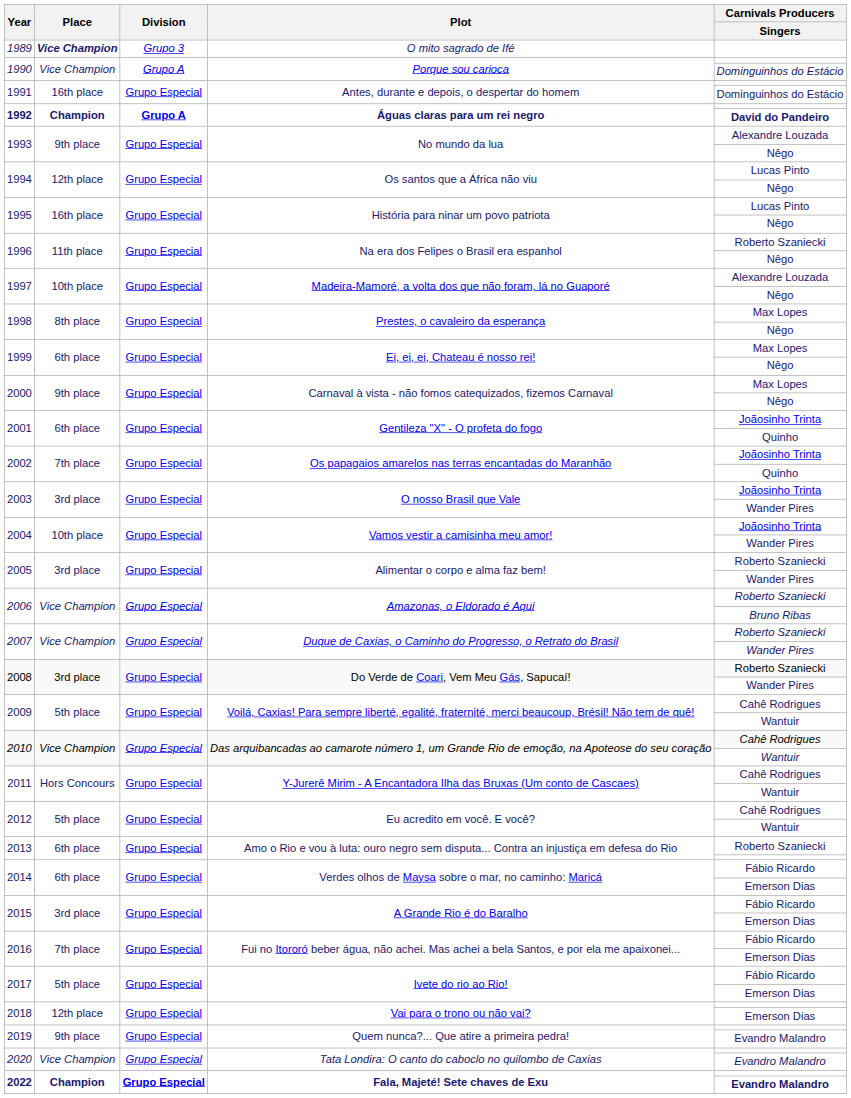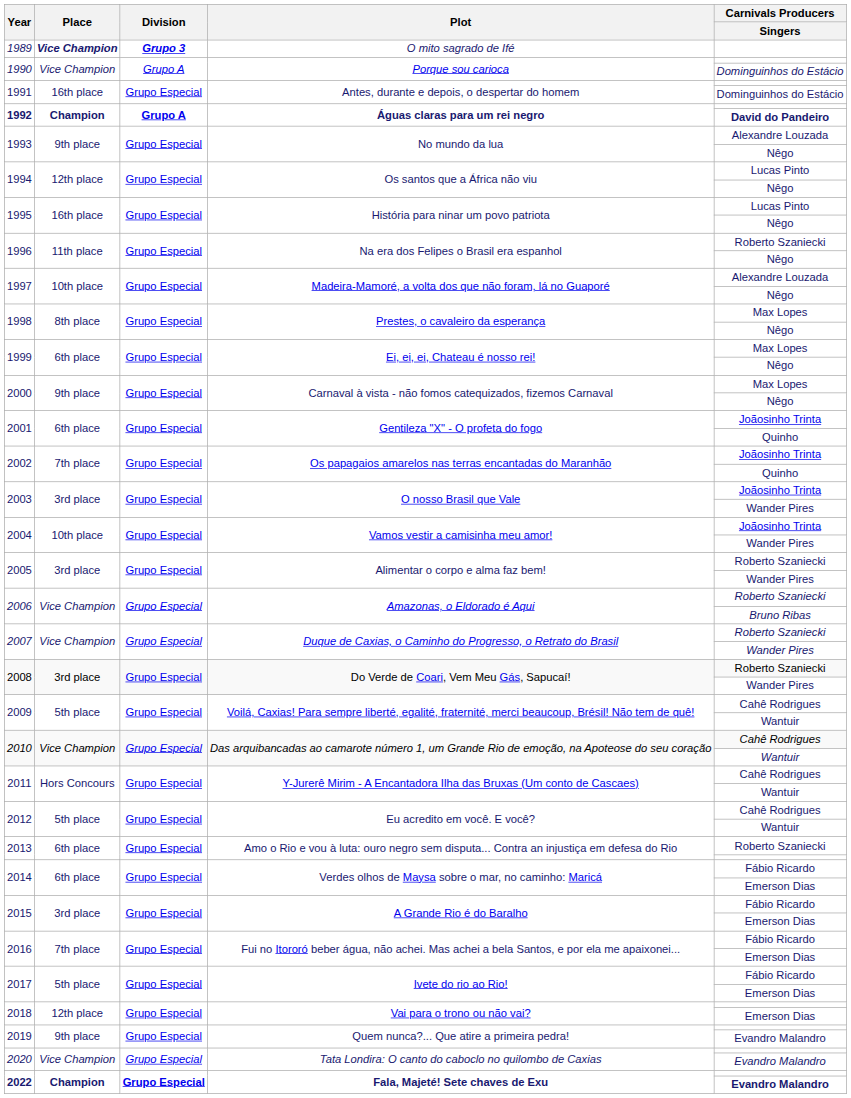(164, 48) normal -> (164, 48) bold
